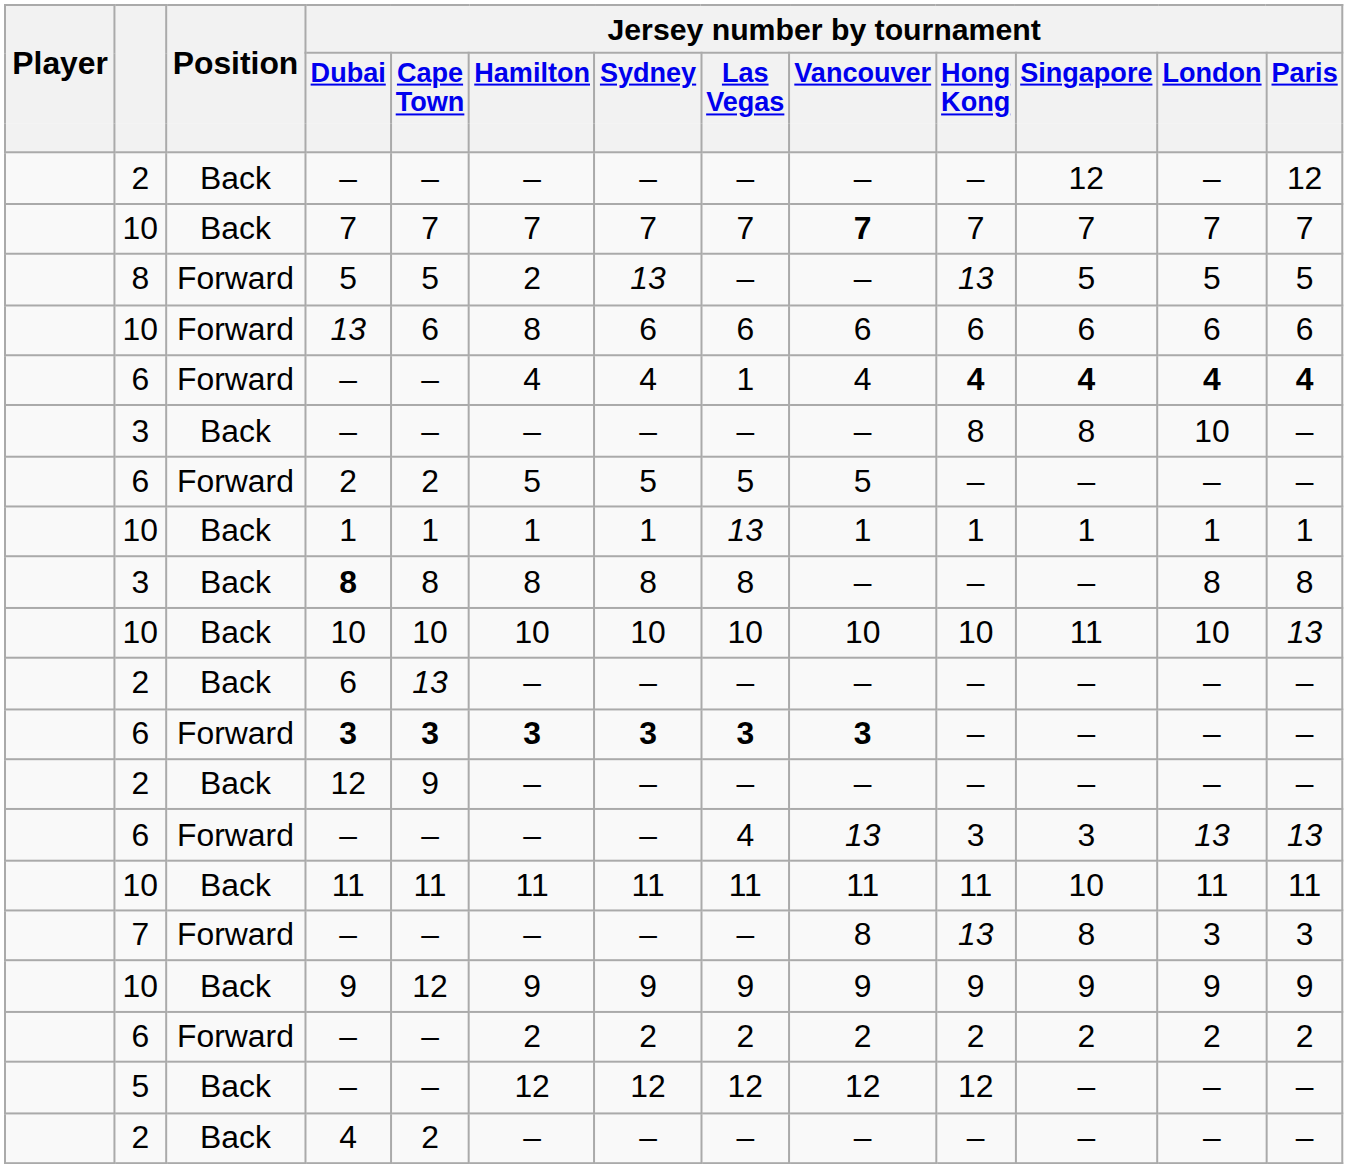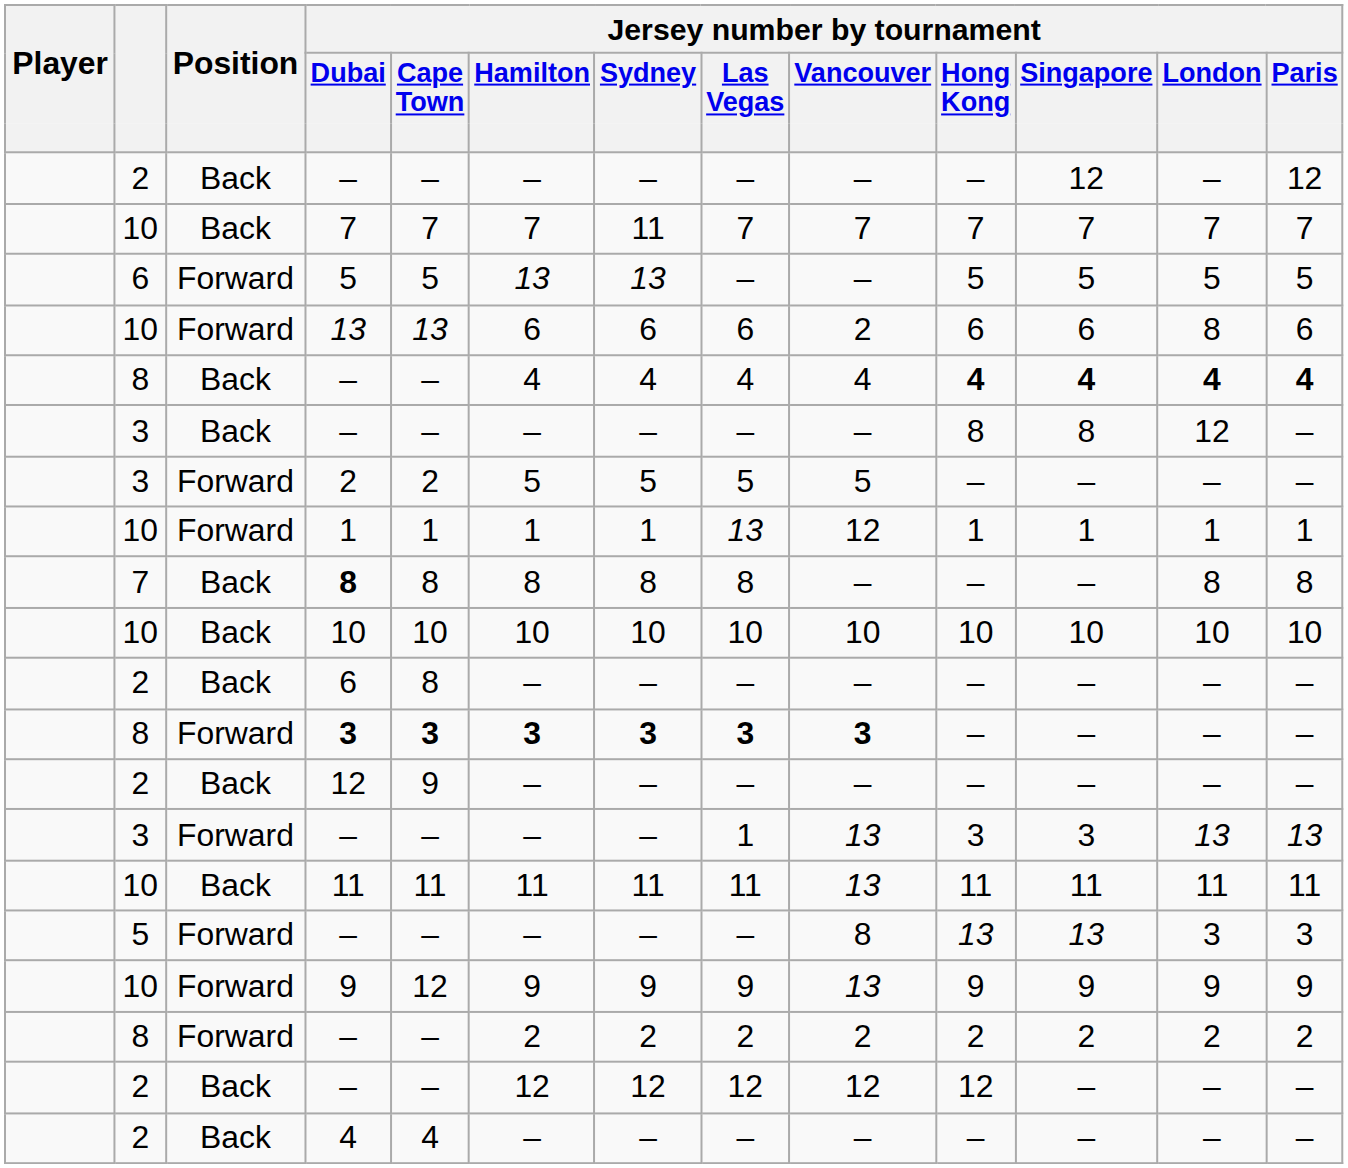(648, 228) 7 -> (648, 228) 11
(863, 228) bold -> (863, 228) normal
(140, 278) 8 -> (140, 278) 6
(532, 278) 2 -> (532, 278) 13
(976, 278) 13 -> (976, 278) 5
(430, 329) 6 -> (430, 329) 13
(532, 329) 8 -> (532, 329) 6
(863, 329) 6 -> (863, 329) 2
(1212, 329) 6 -> (1212, 329) 8
(140, 379) 6 -> (140, 379) 8
(235, 379) Forward -> (236, 379) Back
(745, 379) 1 -> (745, 379) 4
(1212, 430) 10 -> (1212, 430) 12
(140, 480) 6 -> (140, 480) 3
(236, 531) Back -> (235, 531) Forward
(863, 531) 1 -> (863, 531) 12
(140, 581) 3 -> (140, 581) 7
(1086, 632) 11 -> (1086, 632) 10
(1305, 632) 13 -> (1305, 632) 10
(430, 682) 13 -> (430, 682) 8
(140, 733) 6 -> (140, 733) 8
(140, 834) 6 -> (140, 834) 3
(745, 834) 4 -> (745, 834) 1
(863, 884) 11 -> (863, 884) 13
(1086, 884) 10 -> (1086, 884) 11
(140, 935) 7 -> (140, 935) 5
(1086, 935) 8 -> (1086, 935) 13
(236, 985) Back -> (235, 985) Forward
(863, 985) 9 -> (863, 985) 13
(140, 1036) 6 -> (140, 1036) 8
(140, 1086) 5 -> (140, 1086) 2
(430, 1137) 2 -> (430, 1137) 4
